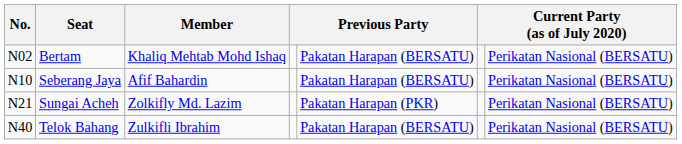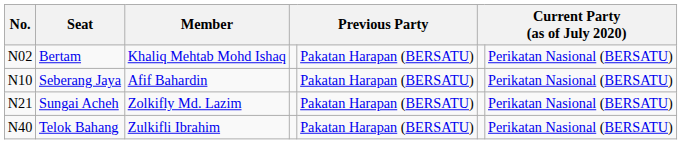(369, 104) Pakatan Harapan (PKR) -> (387, 104) Pakatan Harapan (BERSATU)
